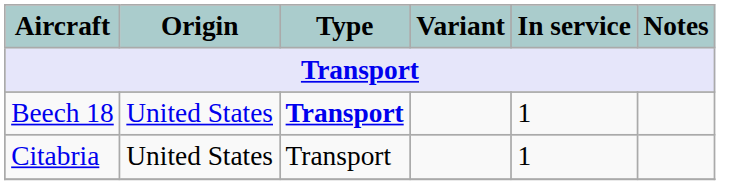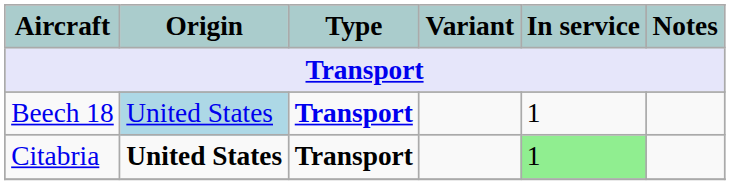(200, 112) no background -> (200, 112) lightblue background
(200, 156) normal -> (204, 156) bold
(338, 156) normal -> (354, 156) bold
(524, 156) no background -> (534, 156) lightgreen background
